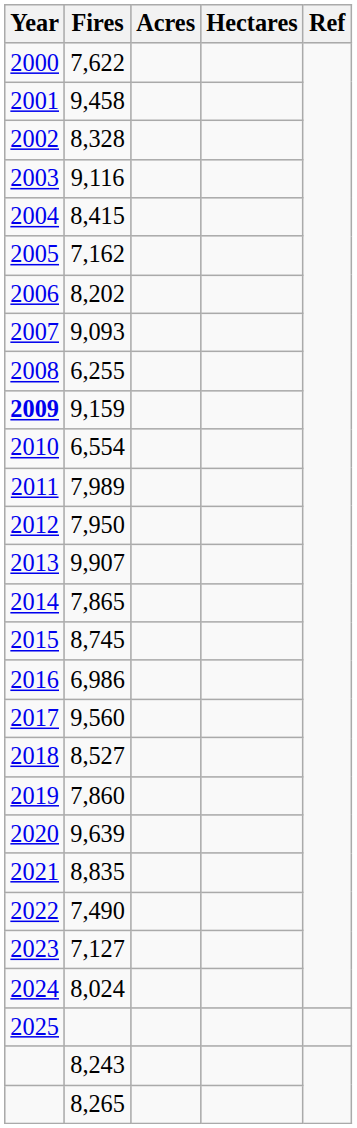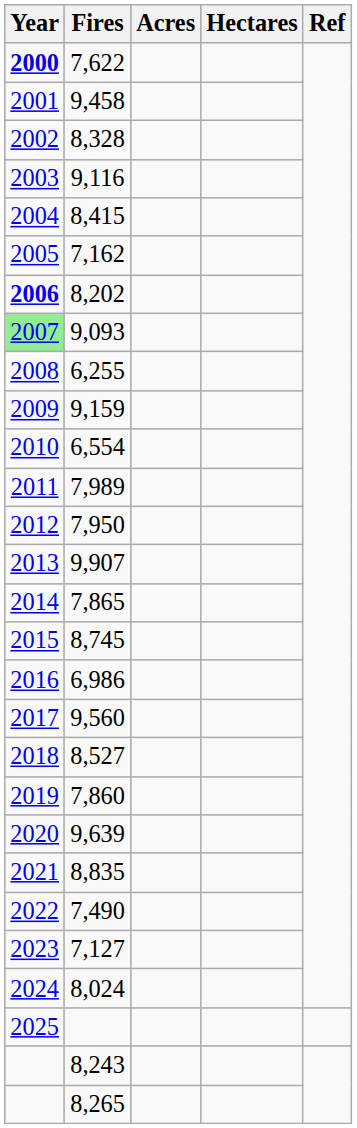(35, 62) normal -> (35, 62) bold
(35, 293) normal -> (35, 293) bold
(35, 332) no background -> (35, 332) lightgreen background
(35, 409) bold -> (35, 409) normal
